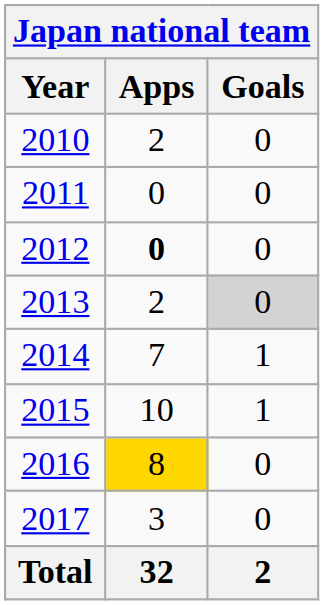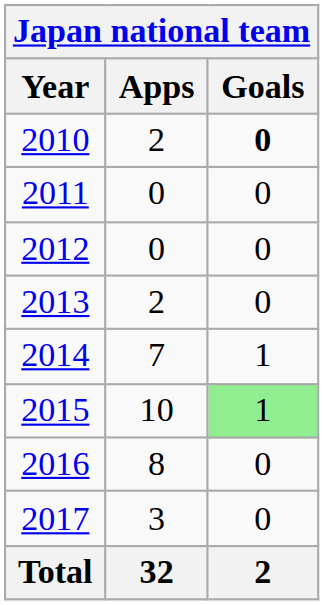(263, 139) normal -> (263, 139) bold
(157, 247) bold -> (157, 247) normal
(263, 301) lightgrey background -> (263, 301) no background
(263, 409) no background -> (263, 409) lightgreen background
(157, 463) gold background -> (157, 463) no background
